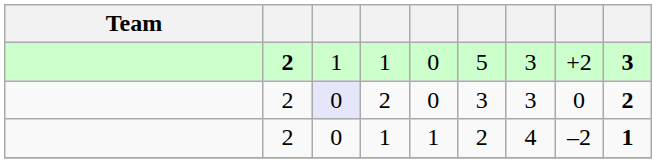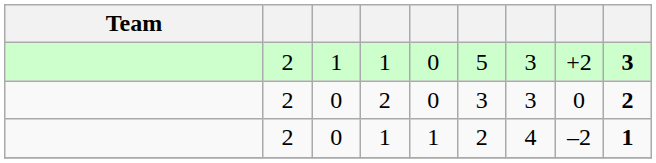(288, 61) bold -> (288, 61) normal
(336, 99) lavender background -> (336, 99) no background
